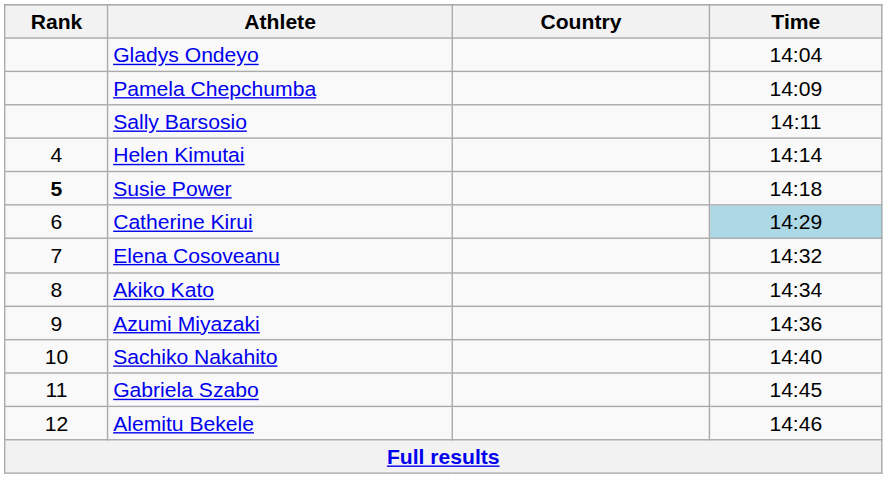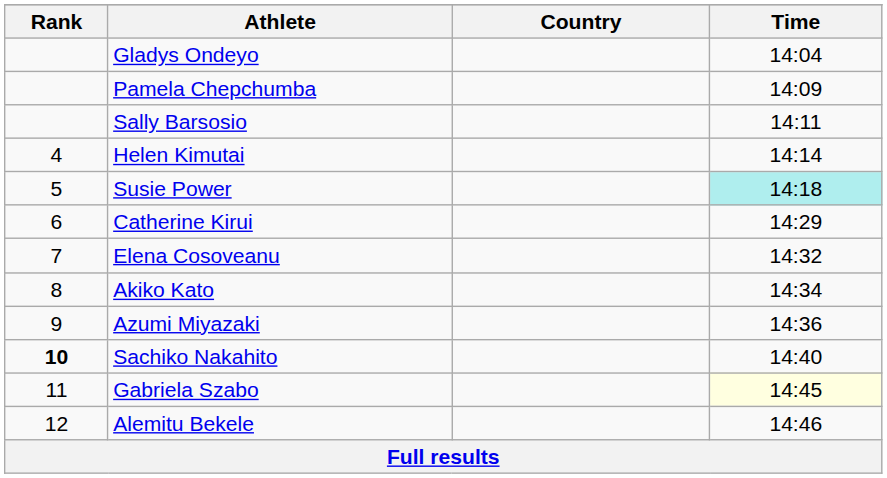(56, 189) bold -> (56, 189) normal
(796, 189) no background -> (796, 189) paleturquoise background
(796, 222) lightblue background -> (796, 222) no background
(56, 356) normal -> (56, 356) bold
(796, 390) no background -> (796, 390) lightyellow background
